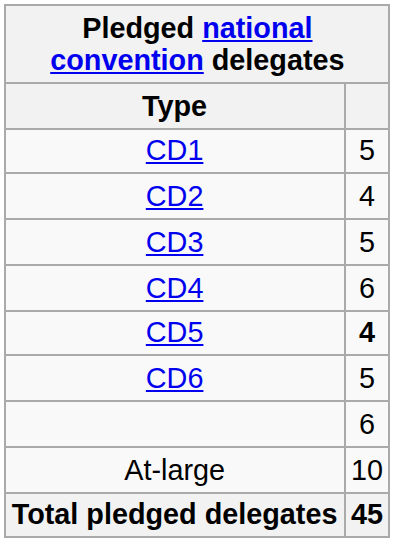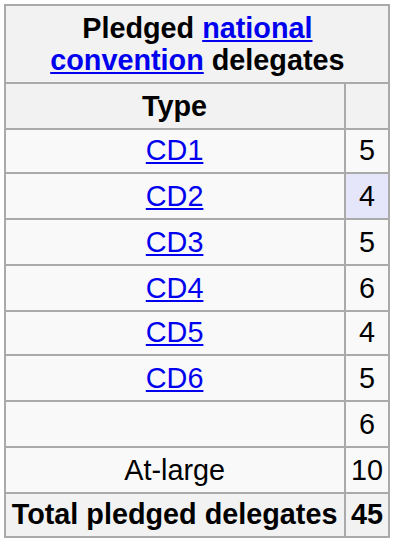(367, 197) no background -> (367, 197) lavender background
(367, 333) bold -> (367, 333) normal
